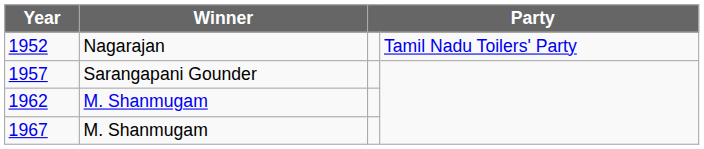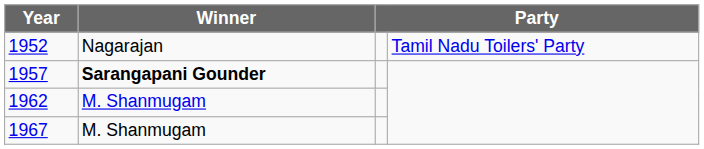(170, 74) normal -> (174, 74) bold
